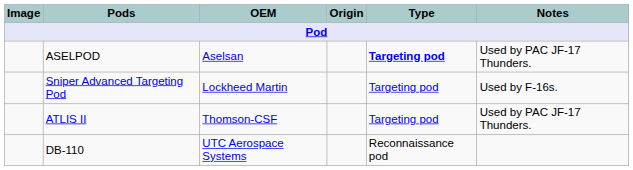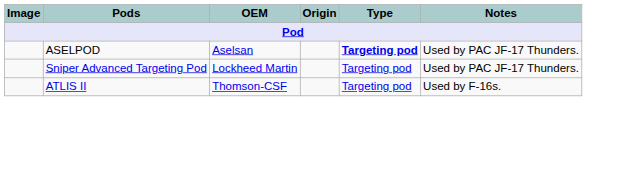(519, 87) Used by F-16s. -> (501, 68) Used by PAC JF-17 Thunders.
(530, 119) Used by PAC JF-17 Thunders. -> (462, 86) Used by F-16s.
- row: (65, 150)
